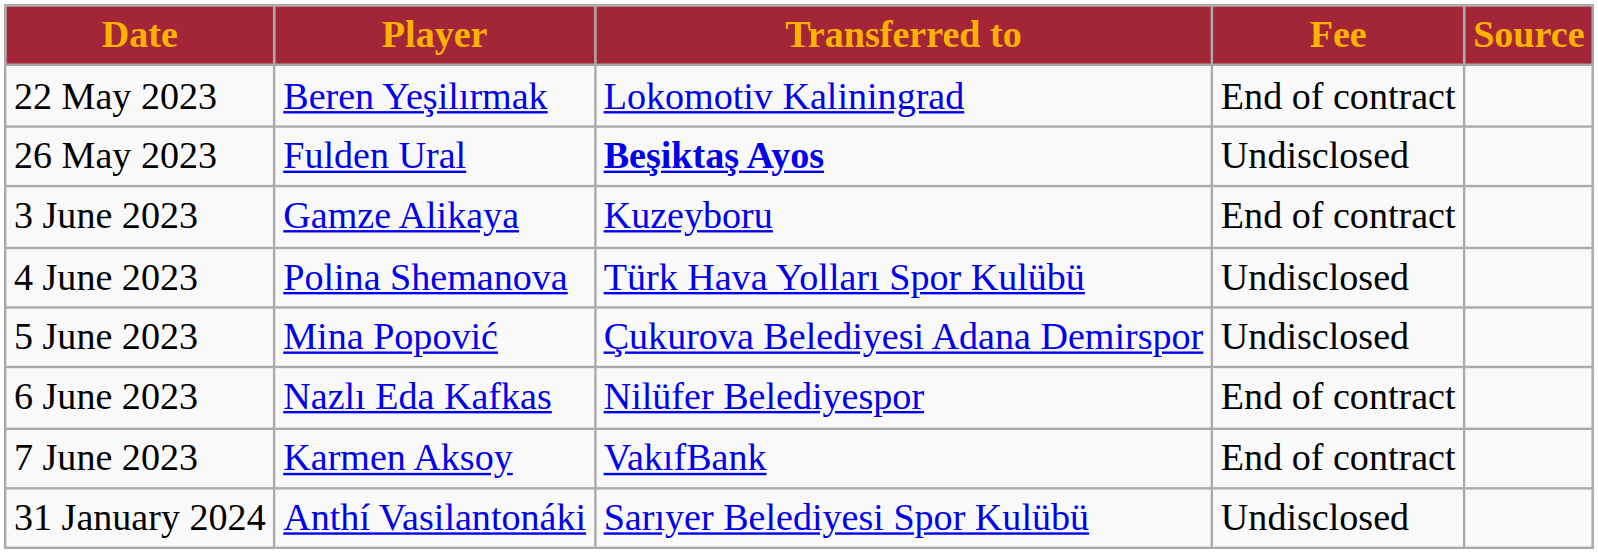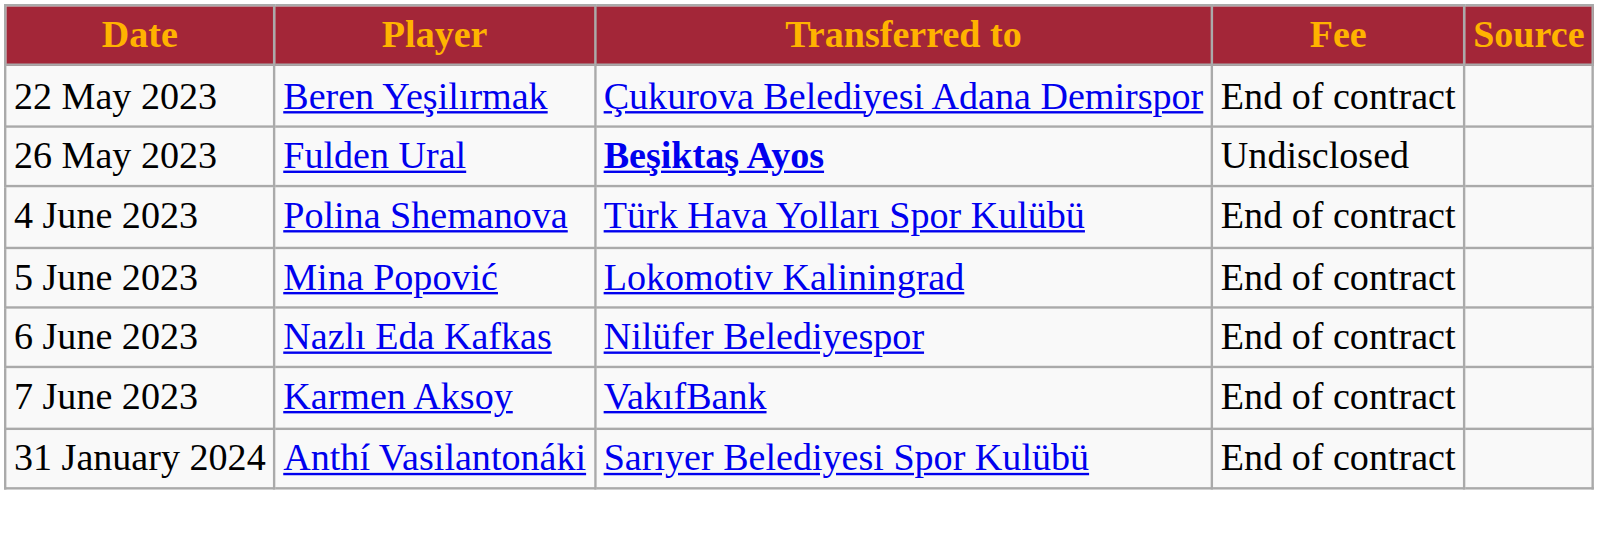(784, 95) Lokomotiv Kaliningrad -> (903, 95) Çukurova Belediyesi Adana Demirspor
- row: (106, 215)
(1315, 276) Undisclosed -> (1338, 215) End of contract
(903, 336) Çukurova Belediyesi Adana Demirspor -> (784, 276) Lokomotiv Kaliningrad
(1315, 336) Undisclosed -> (1338, 276) End of contract
(1315, 517) Undisclosed -> (1338, 457) End of contract
